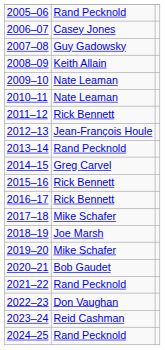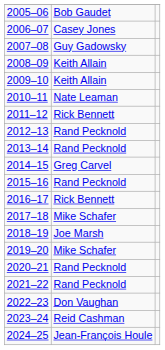(90, 13) Rand Pecknold -> (82, 13) Bob Gaudet
(86, 81) Nate Leaman -> (80, 81) Keith Allain
(103, 132) Jean-François Houle -> (90, 132) Rand Pecknold
(84, 183) Rick Bennett -> (90, 183) Rand Pecknold
(82, 268) Bob Gaudet -> (90, 268) Rand Pecknold
(90, 336) Rand Pecknold -> (103, 336) Jean-François Houle
